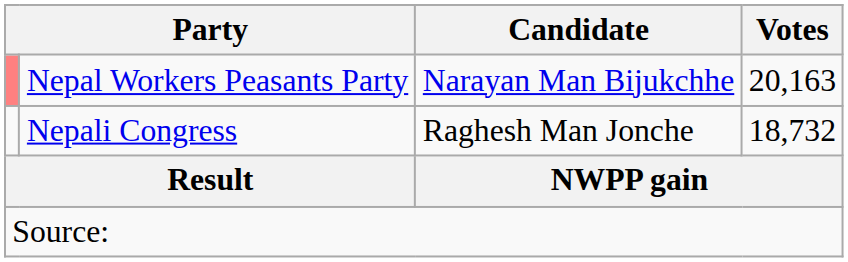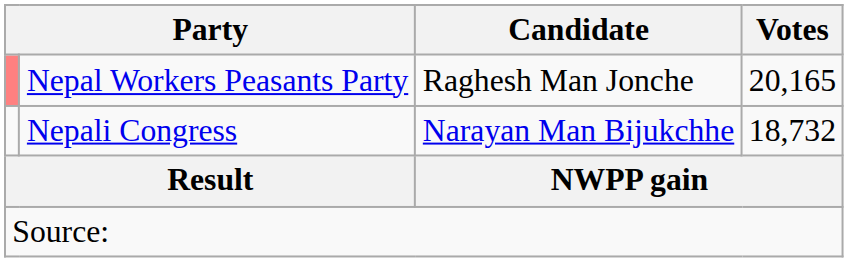(579, 79) Narayan Man Bijukchhe -> (558, 79) Raghesh Man Jonche
(792, 79) 20,163 -> (792, 79) 20,165
(558, 130) Raghesh Man Jonche -> (579, 130) Narayan Man Bijukchhe
